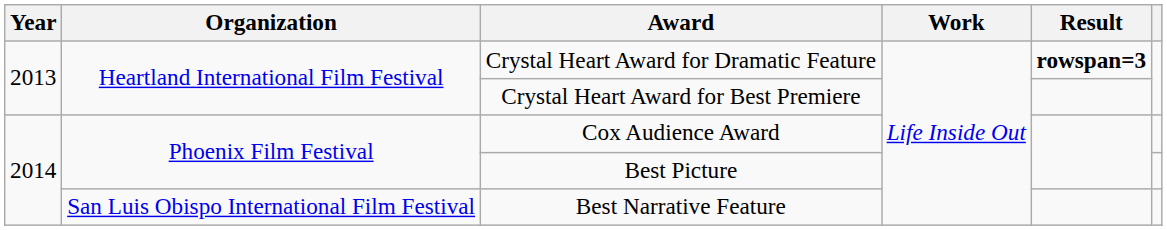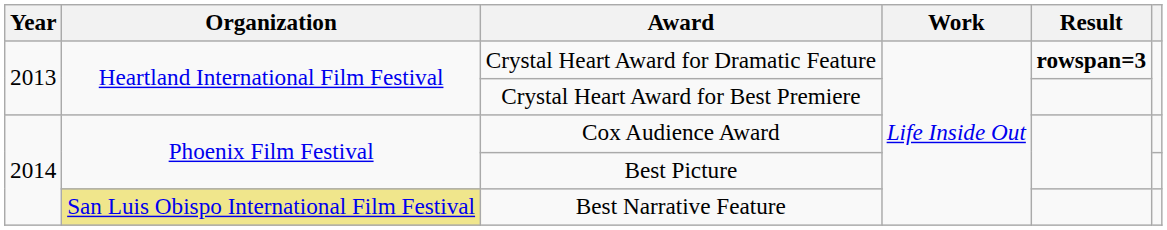(271, 206) no background -> (271, 206) khaki background
